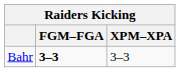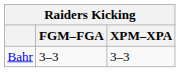(49, 56) bold -> (49, 56) normal
